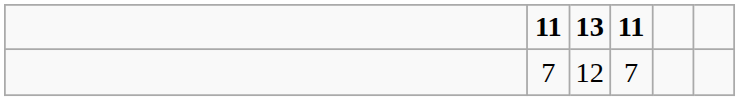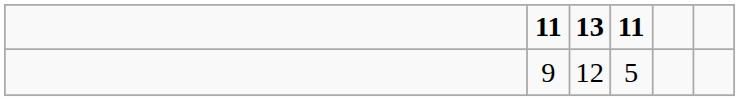(548, 71) 7 -> (548, 71) 9
(631, 71) 7 -> (631, 71) 5
